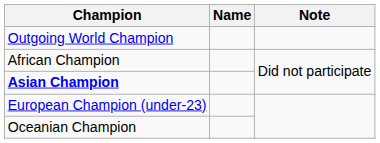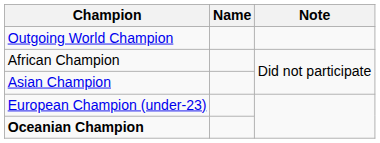(63, 82) bold -> (59, 82) normal
(72, 127) normal -> (76, 127) bold
